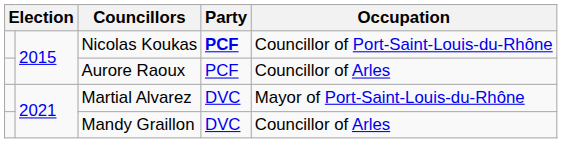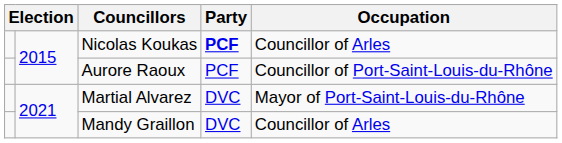(404, 44) Councillor of Port-Saint-Louis-du-Rhône -> (323, 44) Councillor of Arles
(323, 71) Councillor of Arles -> (404, 71) Councillor of Port-Saint-Louis-du-Rhône
